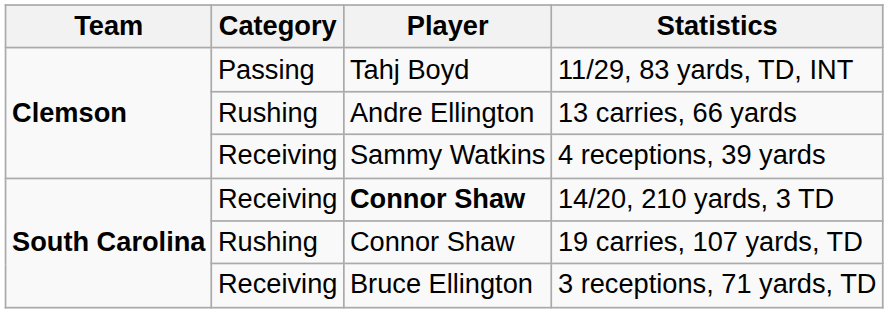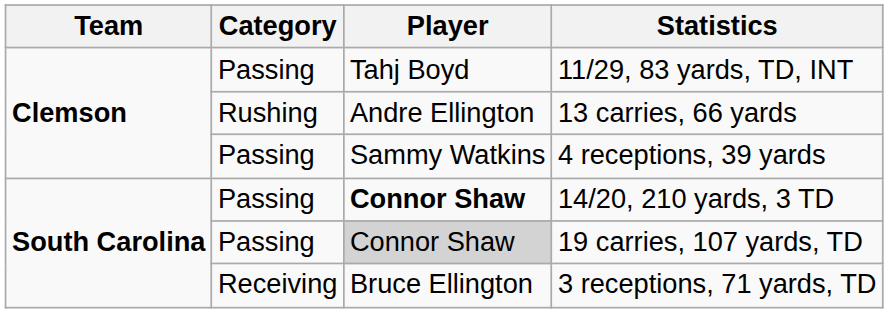(278, 155) Receiving -> (266, 155) Passing
(278, 198) Receiving -> (266, 198) Passing
(268, 241) Rushing -> (266, 241) Passing
(432, 241) no background -> (432, 241) lightgrey background
